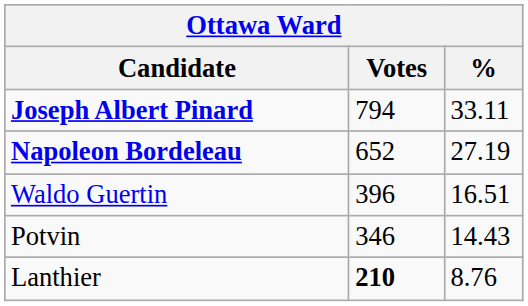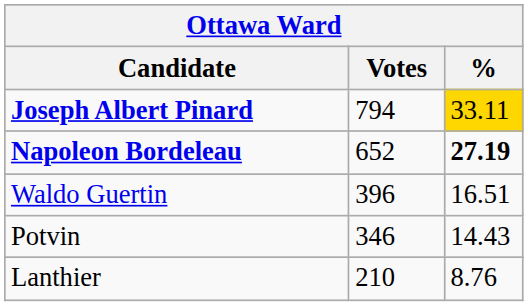(480, 109) no background -> (480, 109) gold background
(480, 151) normal -> (480, 151) bold
(375, 278) bold -> (375, 278) normal
